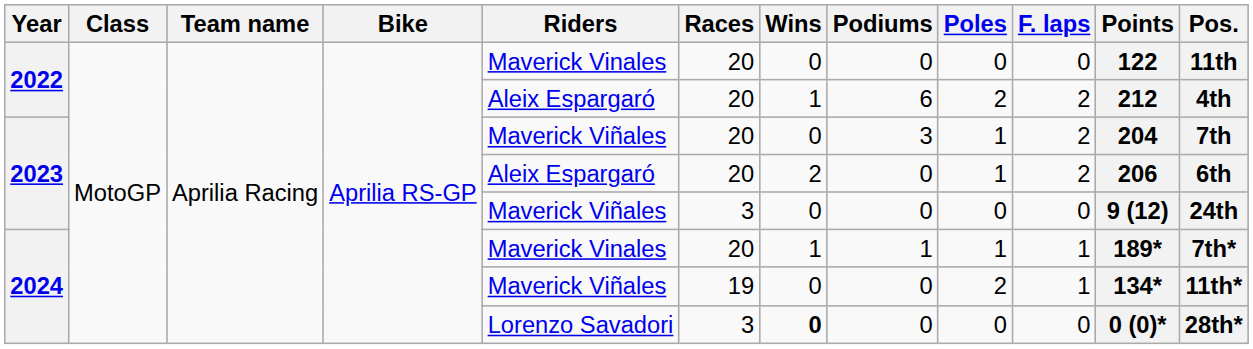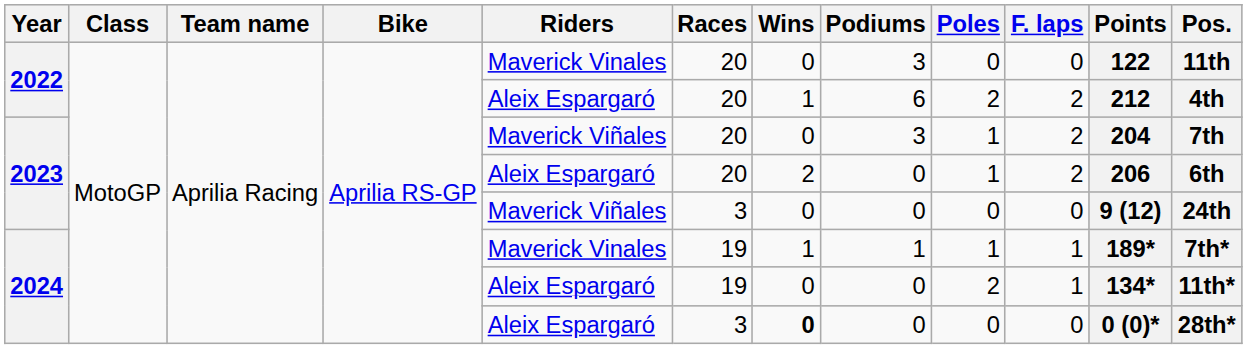(926, 61) 0 -> (919, 61) 3
(741, 249) 20 -> (734, 249) 19
(577, 286) Maverick Viñales -> (571, 286) Aleix Espargaró
(581, 324) Lorenzo Savadori -> (571, 324) Aleix Espargaró
